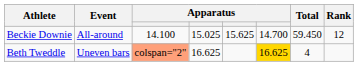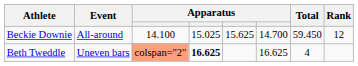(206, 52) normal -> (206, 52) bold
(273, 52) gold background -> (273, 52) no background
